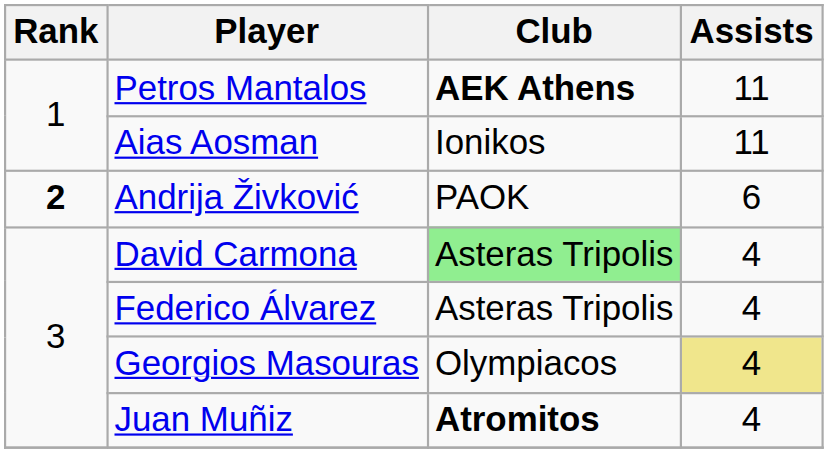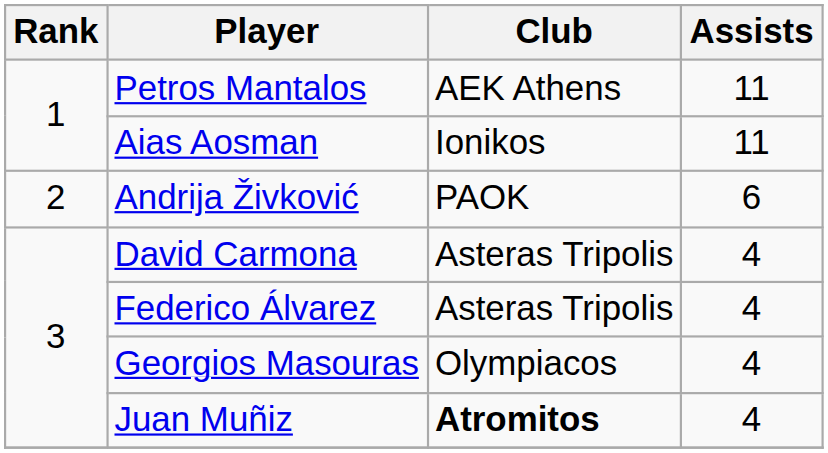(535, 87) bold -> (528, 87) normal
(56, 198) bold -> (56, 198) normal
(554, 253) lightgreen background -> (554, 253) no background
(752, 364) khaki background -> (752, 364) no background
